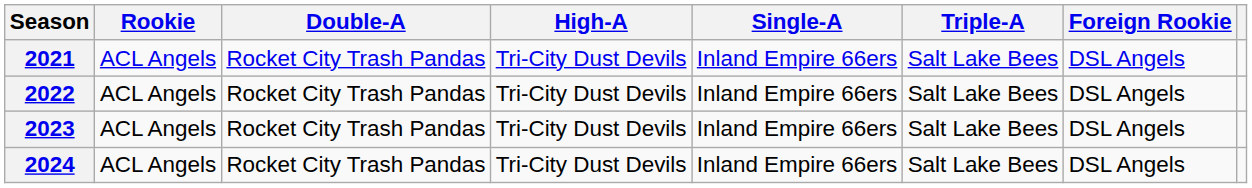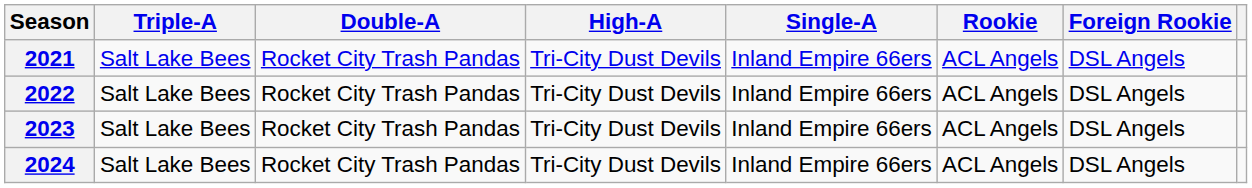columns swapped: (983, 22) <-> (158, 22)
